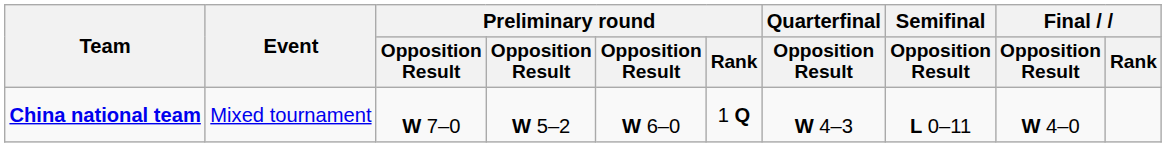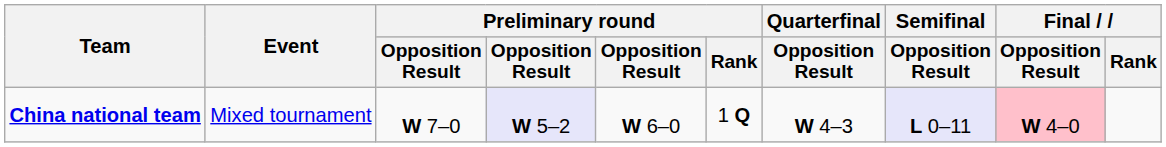(541, 126) no background -> (541, 126) lavender background
(941, 126) no background -> (941, 126) lavender background
(1051, 126) no background -> (1051, 126) pink background
